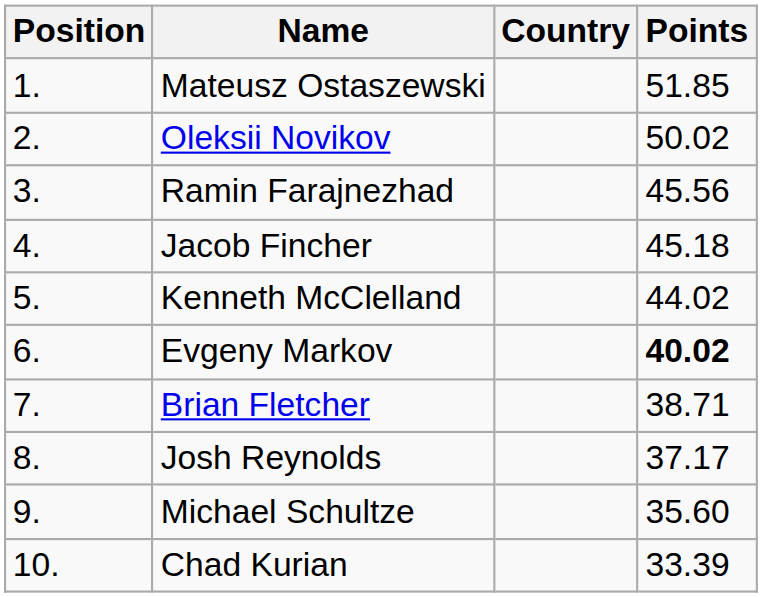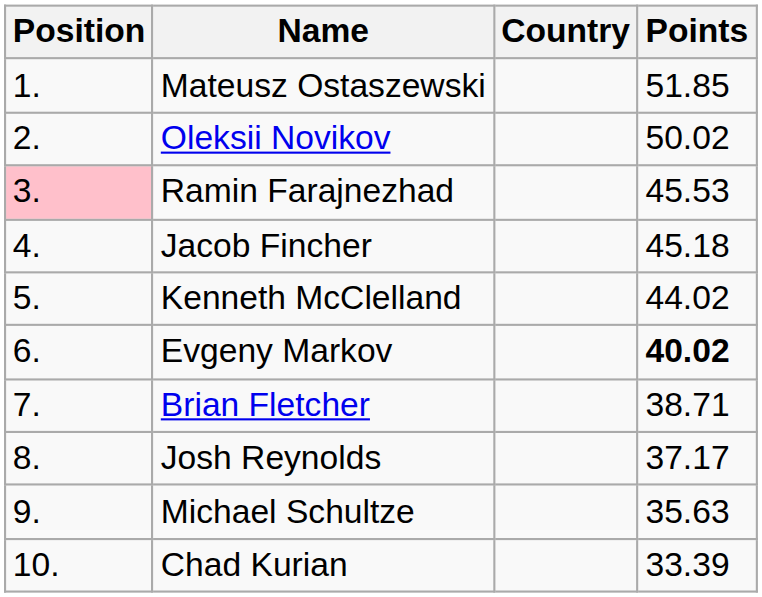(27, 191) no background -> (27, 191) pink background
(688, 191) 45.56 -> (688, 191) 45.53
(688, 511) 35.60 -> (688, 511) 35.63
